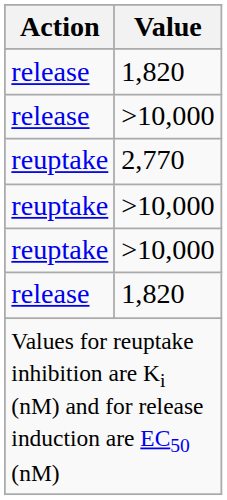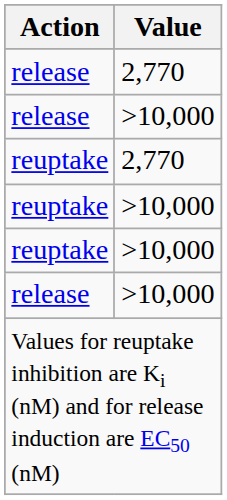(153, 71) 1,820 -> (153, 71) 2,770
(153, 294) 1,820 -> (168, 294) >10,000
